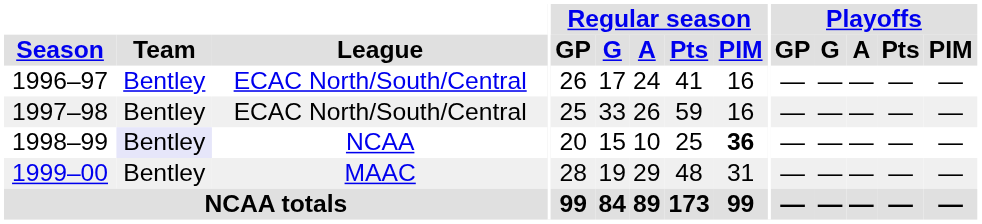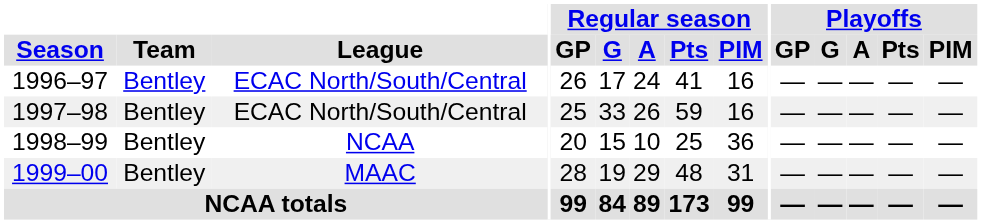(164, 142) lavender background -> (164, 142) no background
(741, 142) bold -> (741, 142) normal
